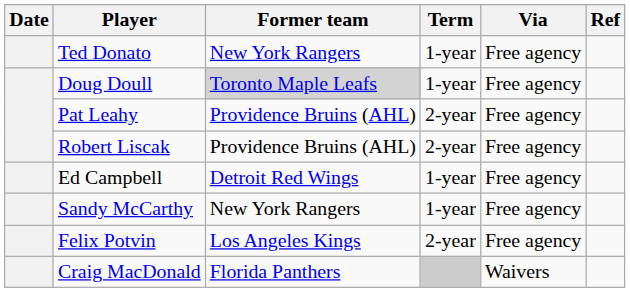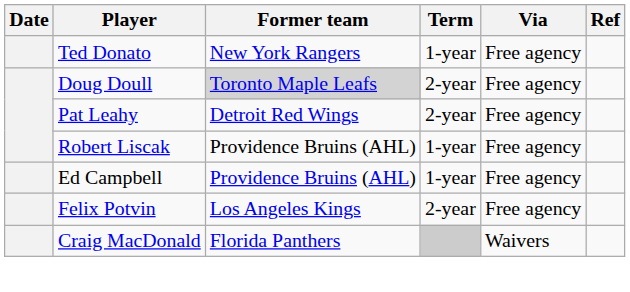(450, 83) 1-year -> (450, 83) 2-year
(313, 114) Providence Bruins (AHL) -> (284, 114) Detroit Red Wings
(450, 146) 2-year -> (450, 146) 1-year
(284, 177) Detroit Red Wings -> (313, 177) Providence Bruins (AHL)
- row: (126, 209)
